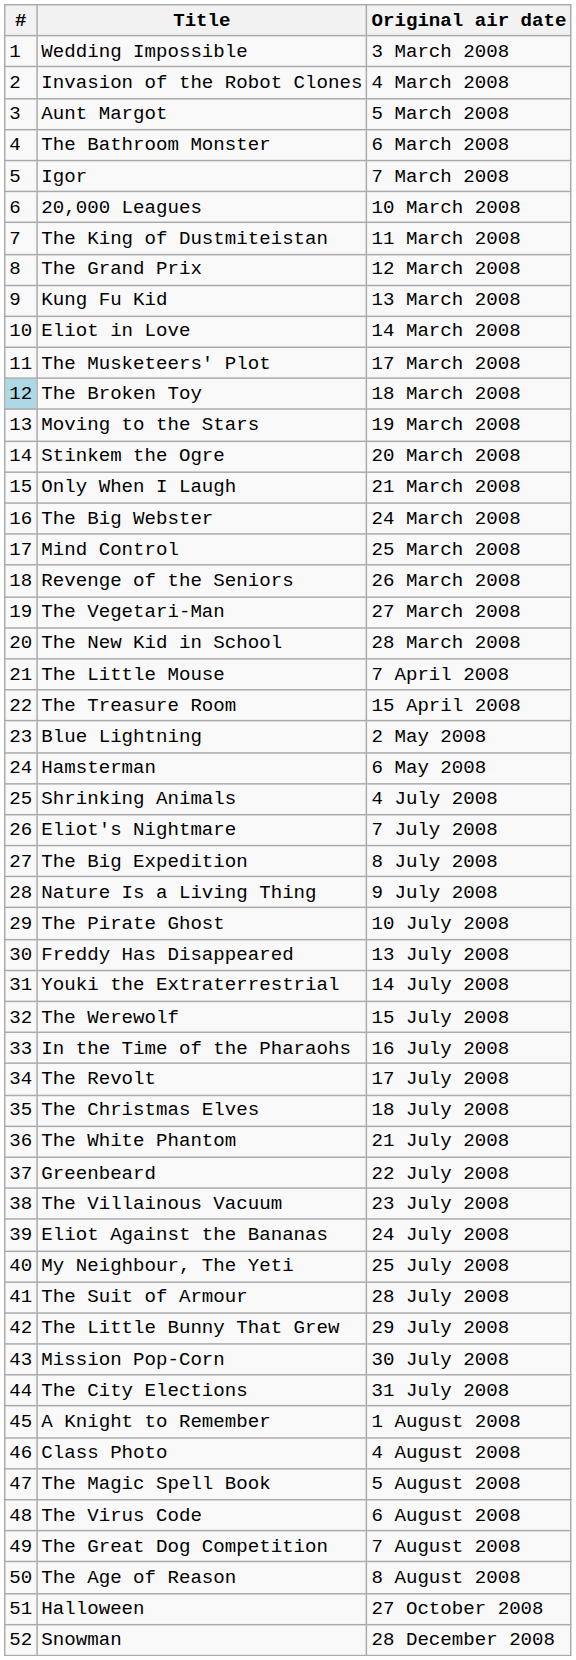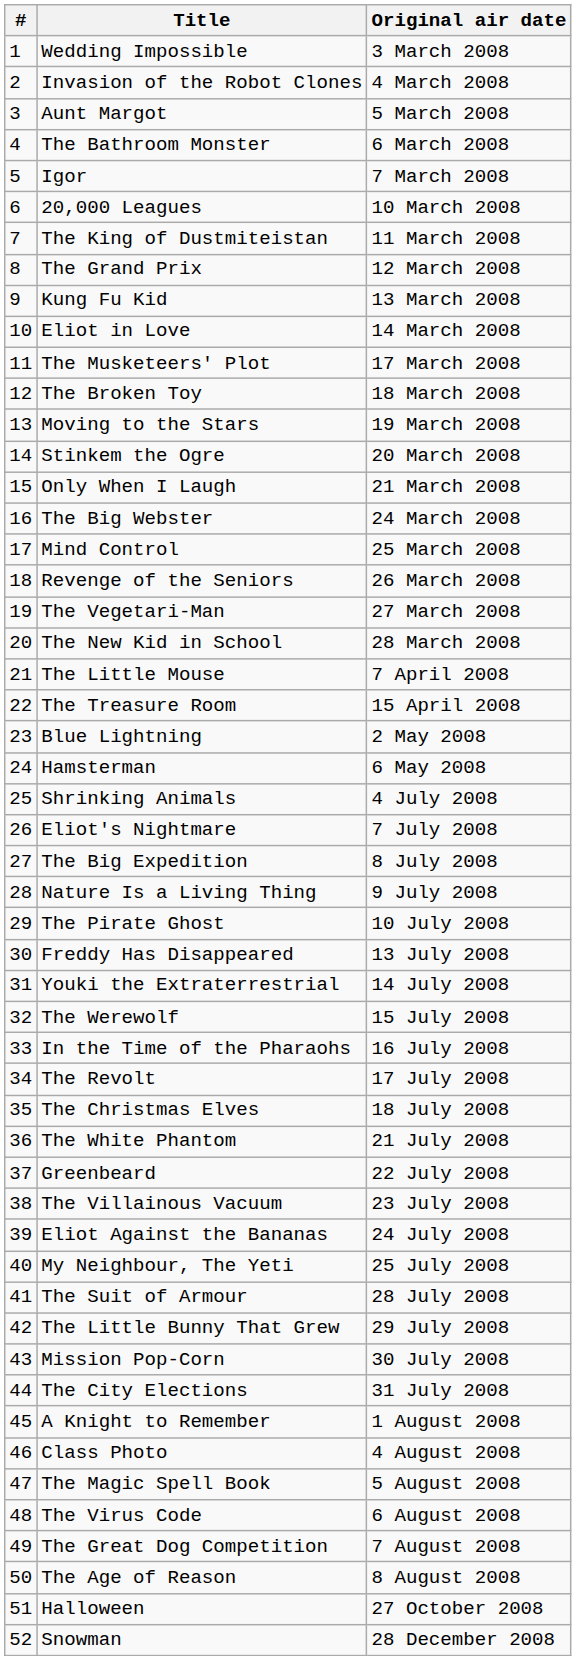(21, 394) lightblue background -> (21, 394) no background
